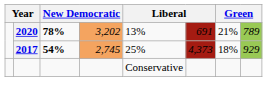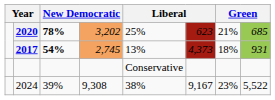(135, 31) 13% -> (135, 31) 25%
(205, 31) 691 -> (205, 31) 623
(251, 31) 789 -> (260, 31) 685
(135, 50) 25% -> (135, 50) 13%
(251, 50) 929 -> (260, 50) 931
+ row: (27, 86)
